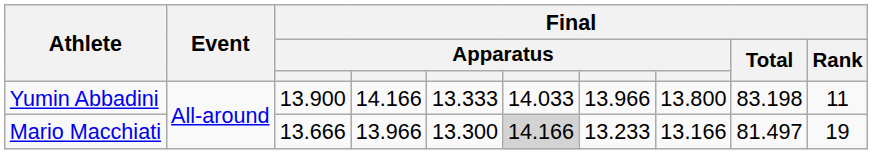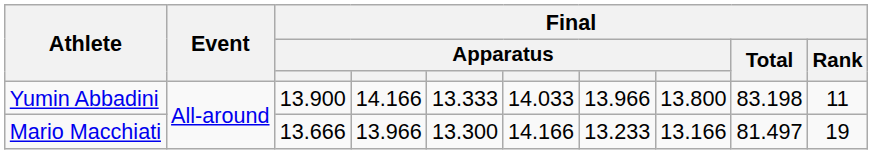(541, 132) lightgrey background -> (541, 132) no background
